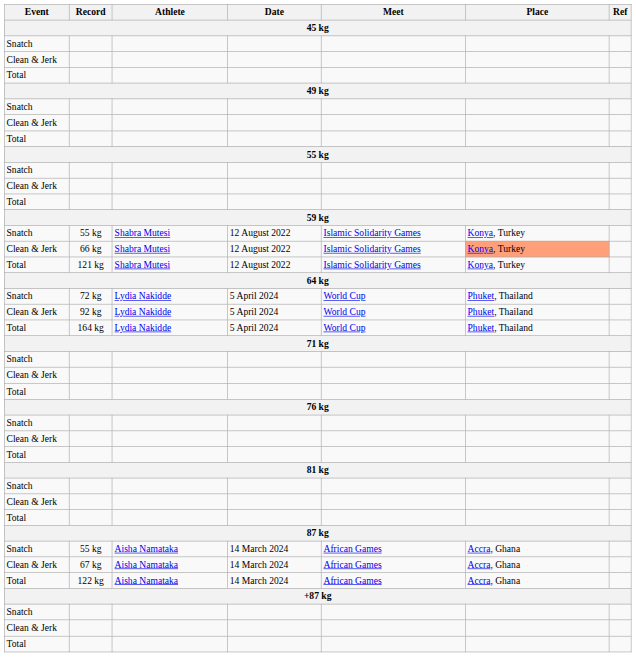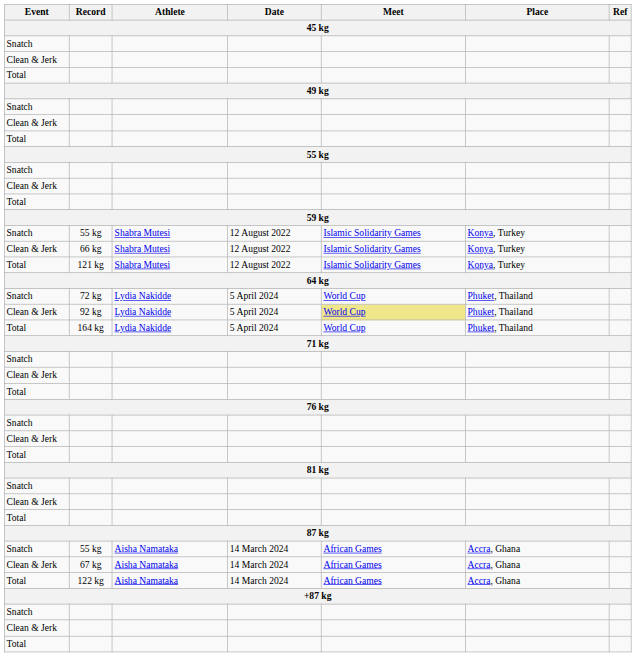(496, 249) lightsalmon background -> (496, 249) no background
(344, 312) no background -> (344, 312) khaki background
